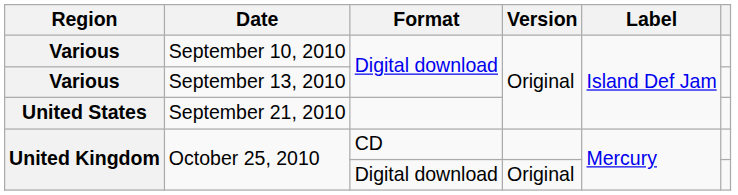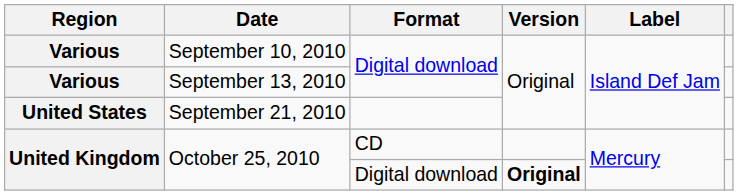(541, 174) normal -> (544, 174) bold
